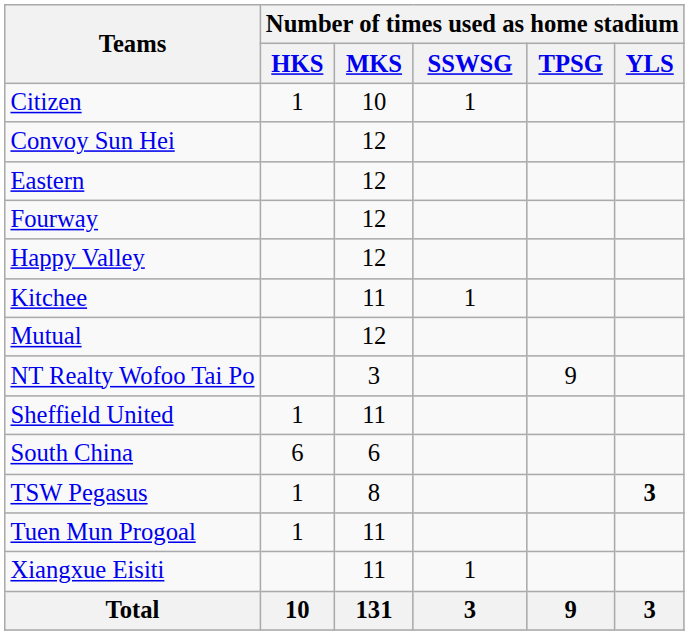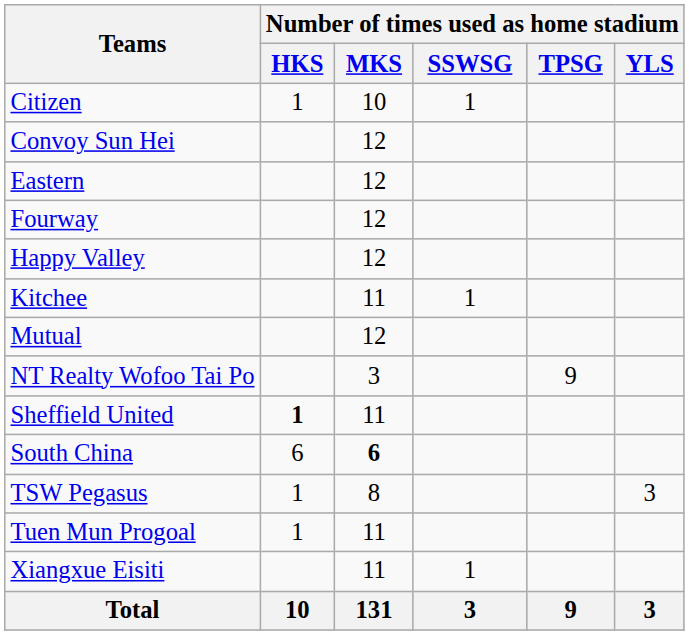(297, 414) normal -> (297, 414) bold
(374, 453) normal -> (374, 453) bold
(650, 492) bold -> (650, 492) normal
